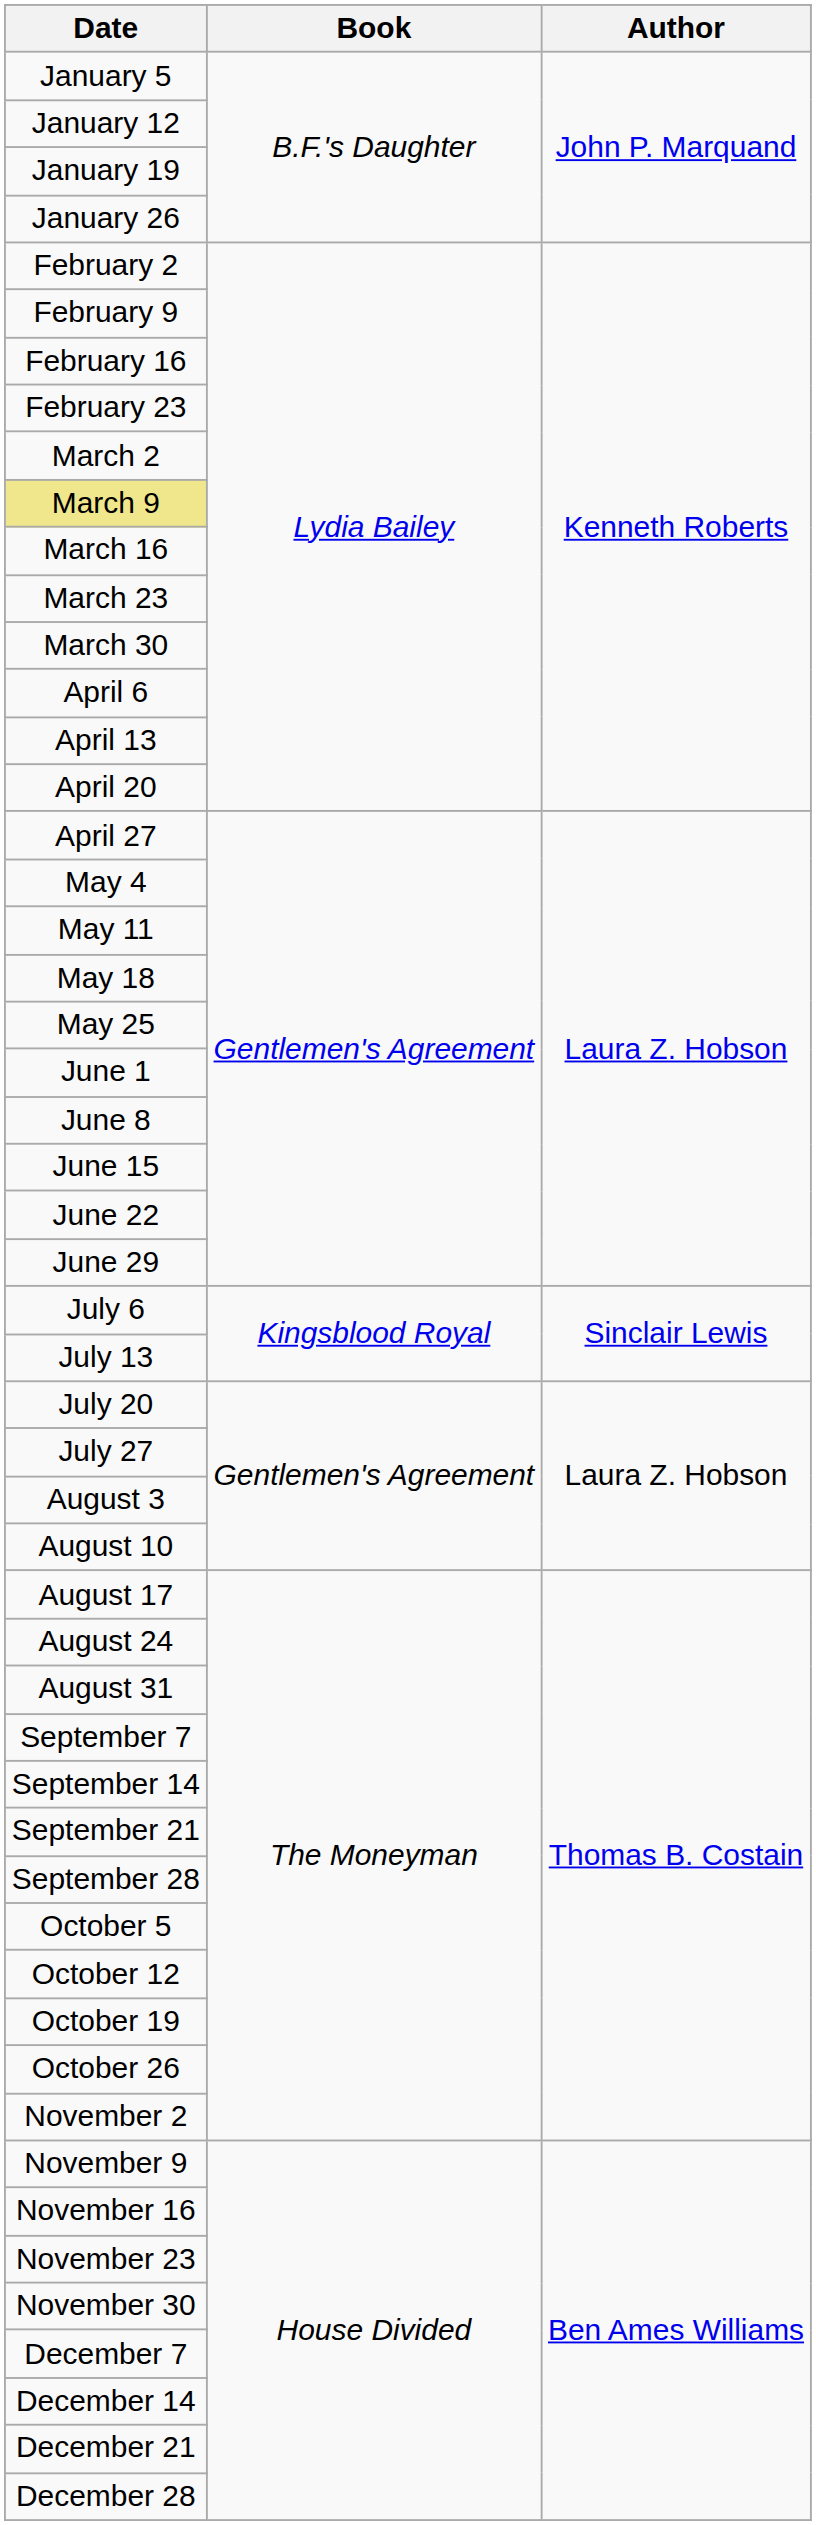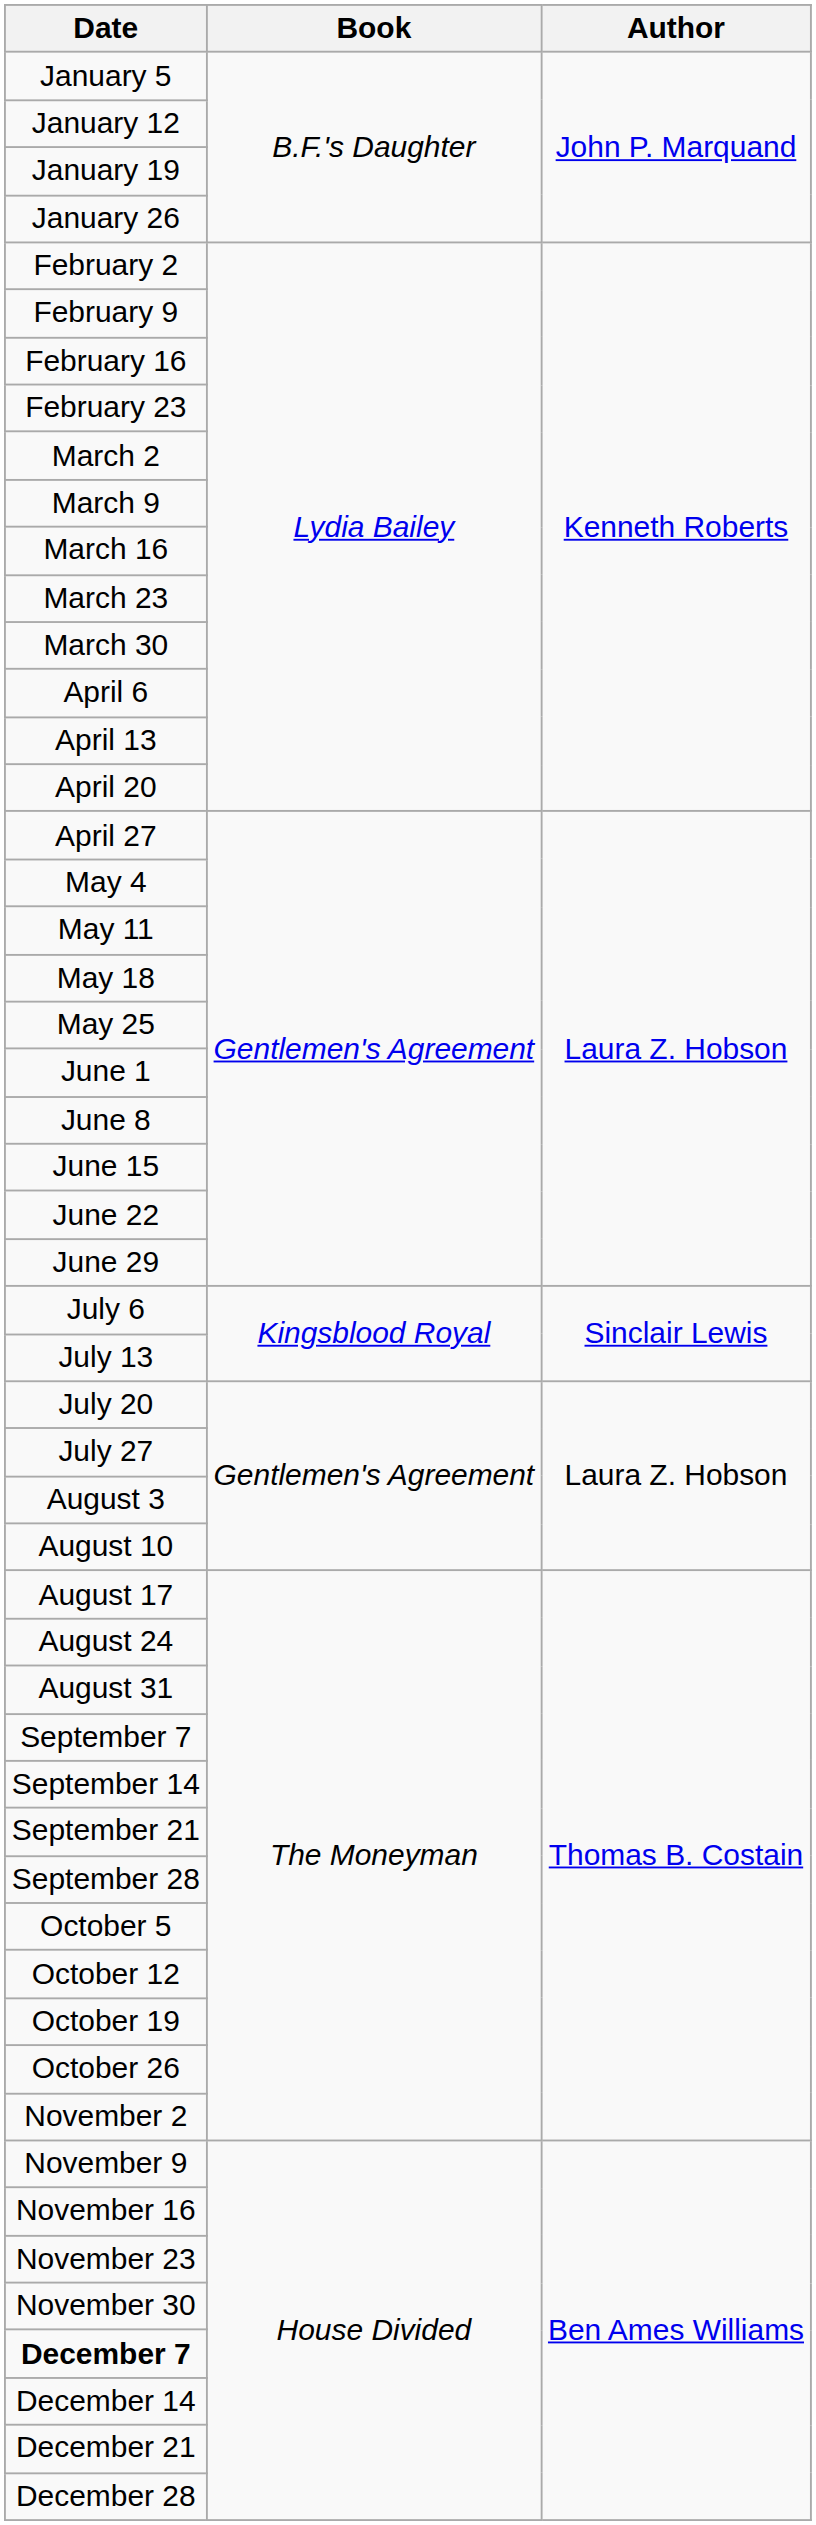(106, 502) khaki background -> (106, 502) no background
(106, 2353) normal -> (106, 2353) bold
